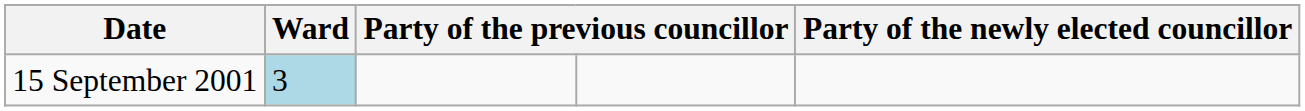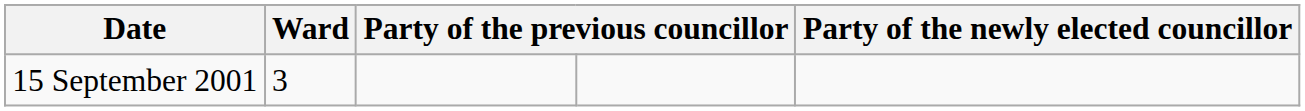(280, 79) lightblue background -> (280, 79) no background
